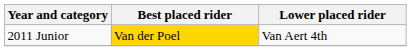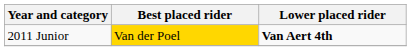(294, 35) normal -> (297, 35) bold
